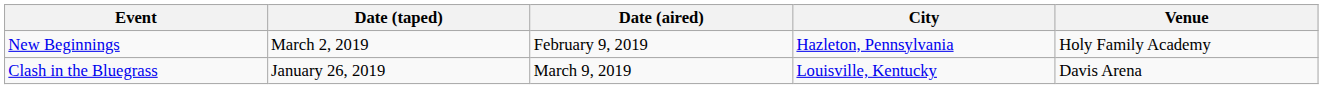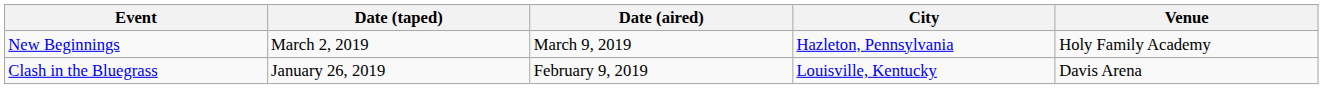(591, 44) February 9, 2019 -> (583, 44) March 9, 2019
(583, 70) March 9, 2019 -> (591, 70) February 9, 2019
